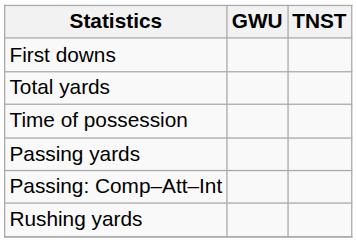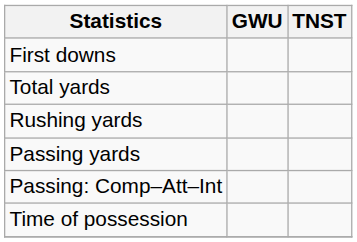rows swapped: (76, 219) <-> (99, 120)
